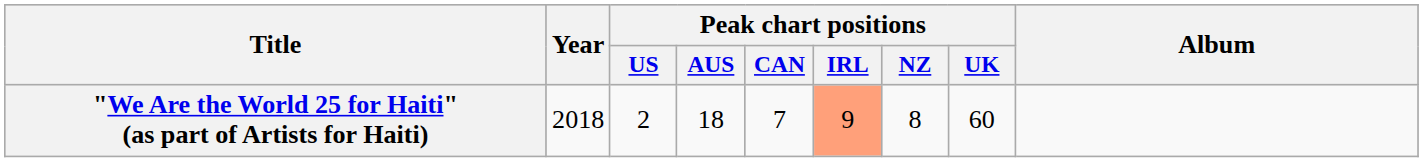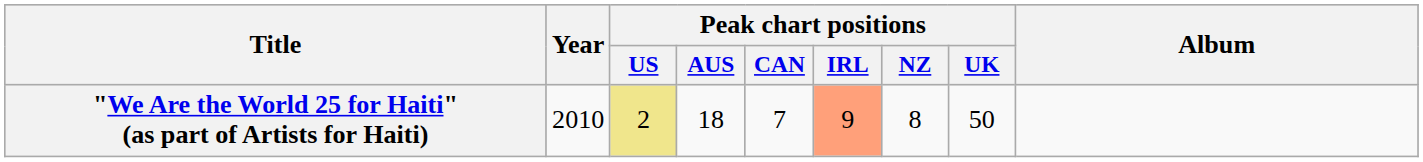(578, 119) 2018 -> (578, 119) 2010
(643, 119) no background -> (643, 119) khaki background
(982, 119) 60 -> (982, 119) 50
